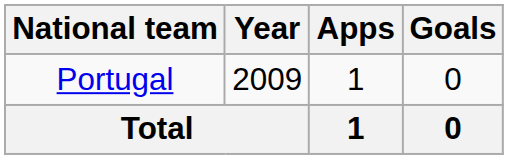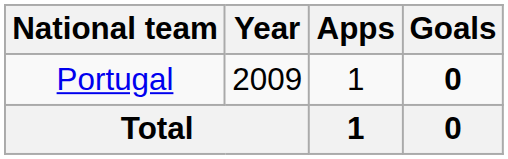(453, 79) normal -> (453, 79) bold
